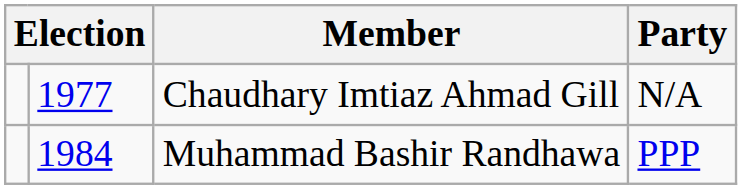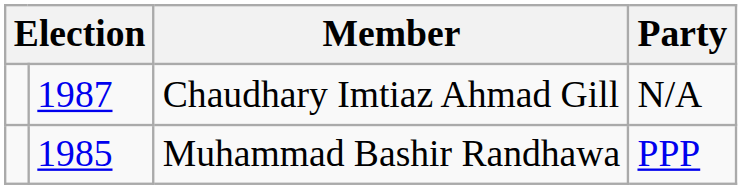(75, 93) 1977 -> (75, 93) 1987
(75, 153) 1984 -> (75, 153) 1985
